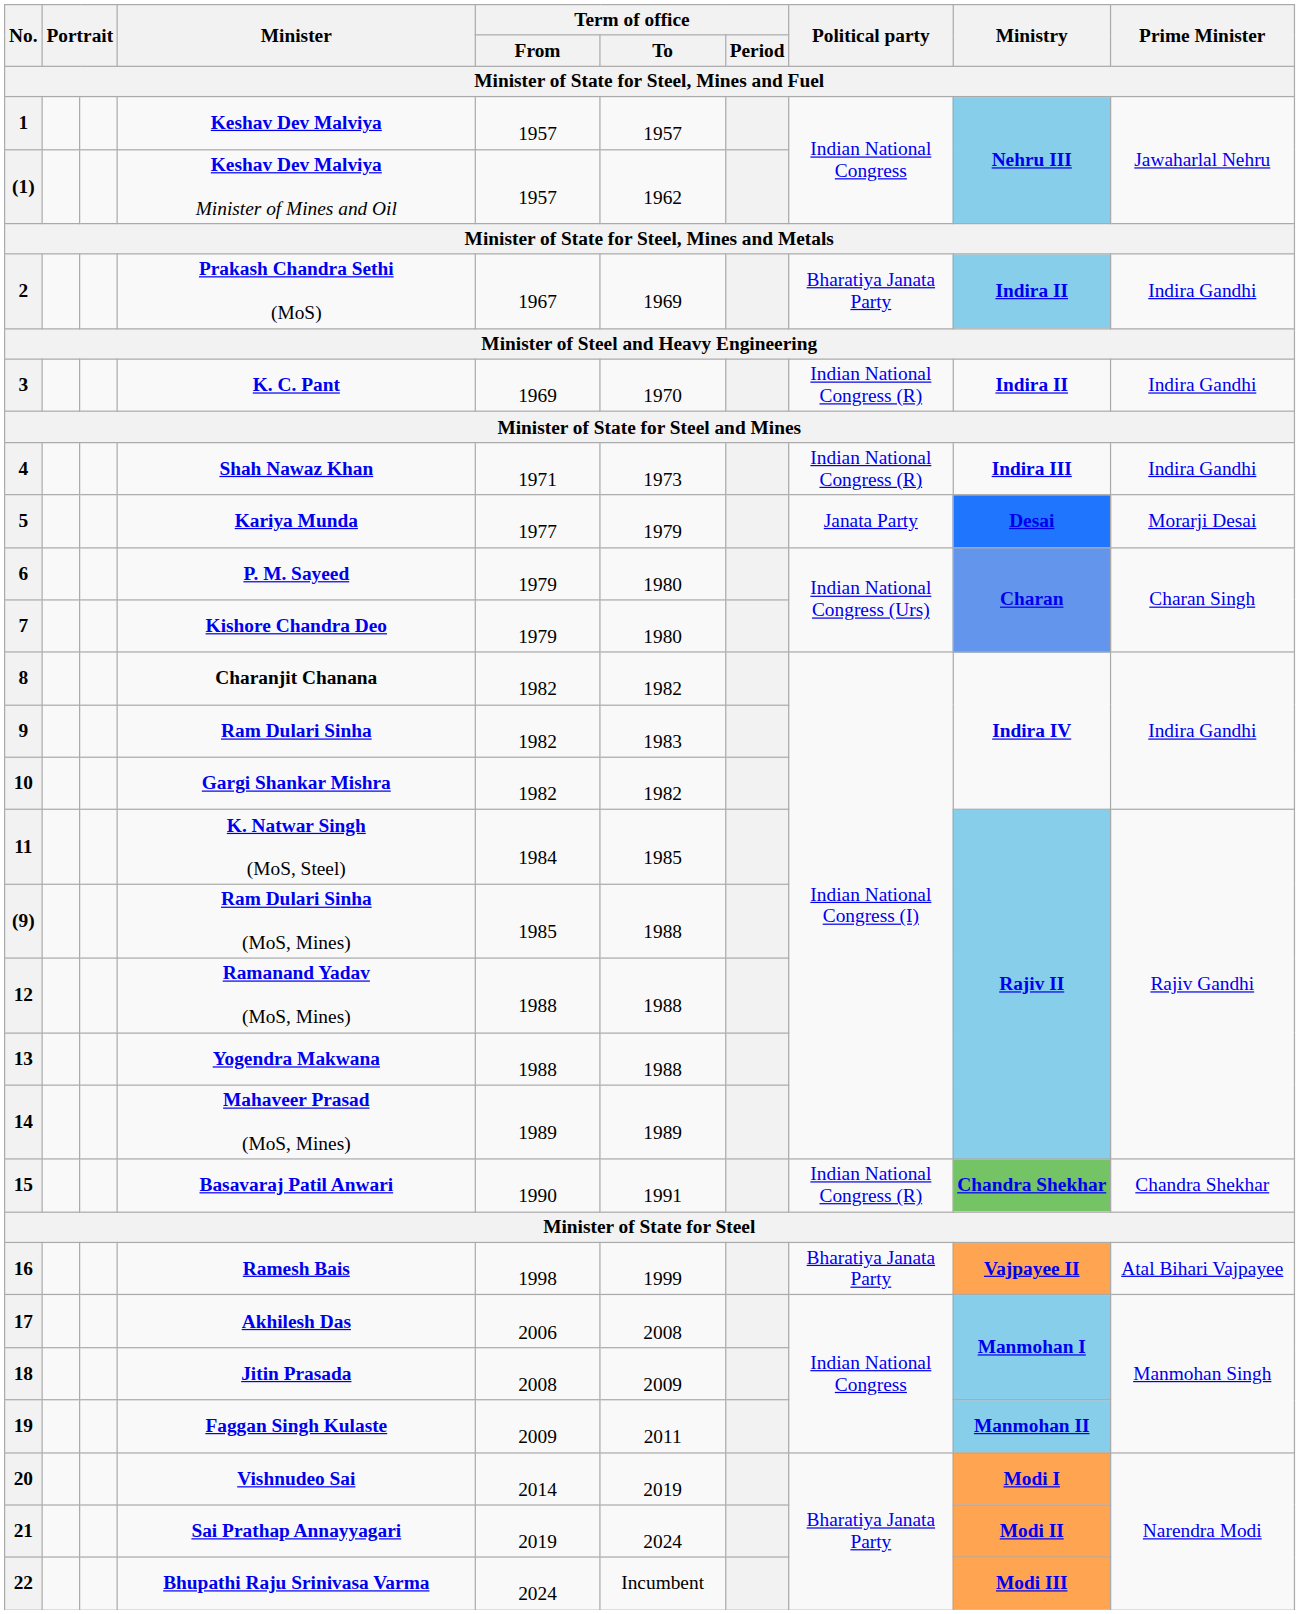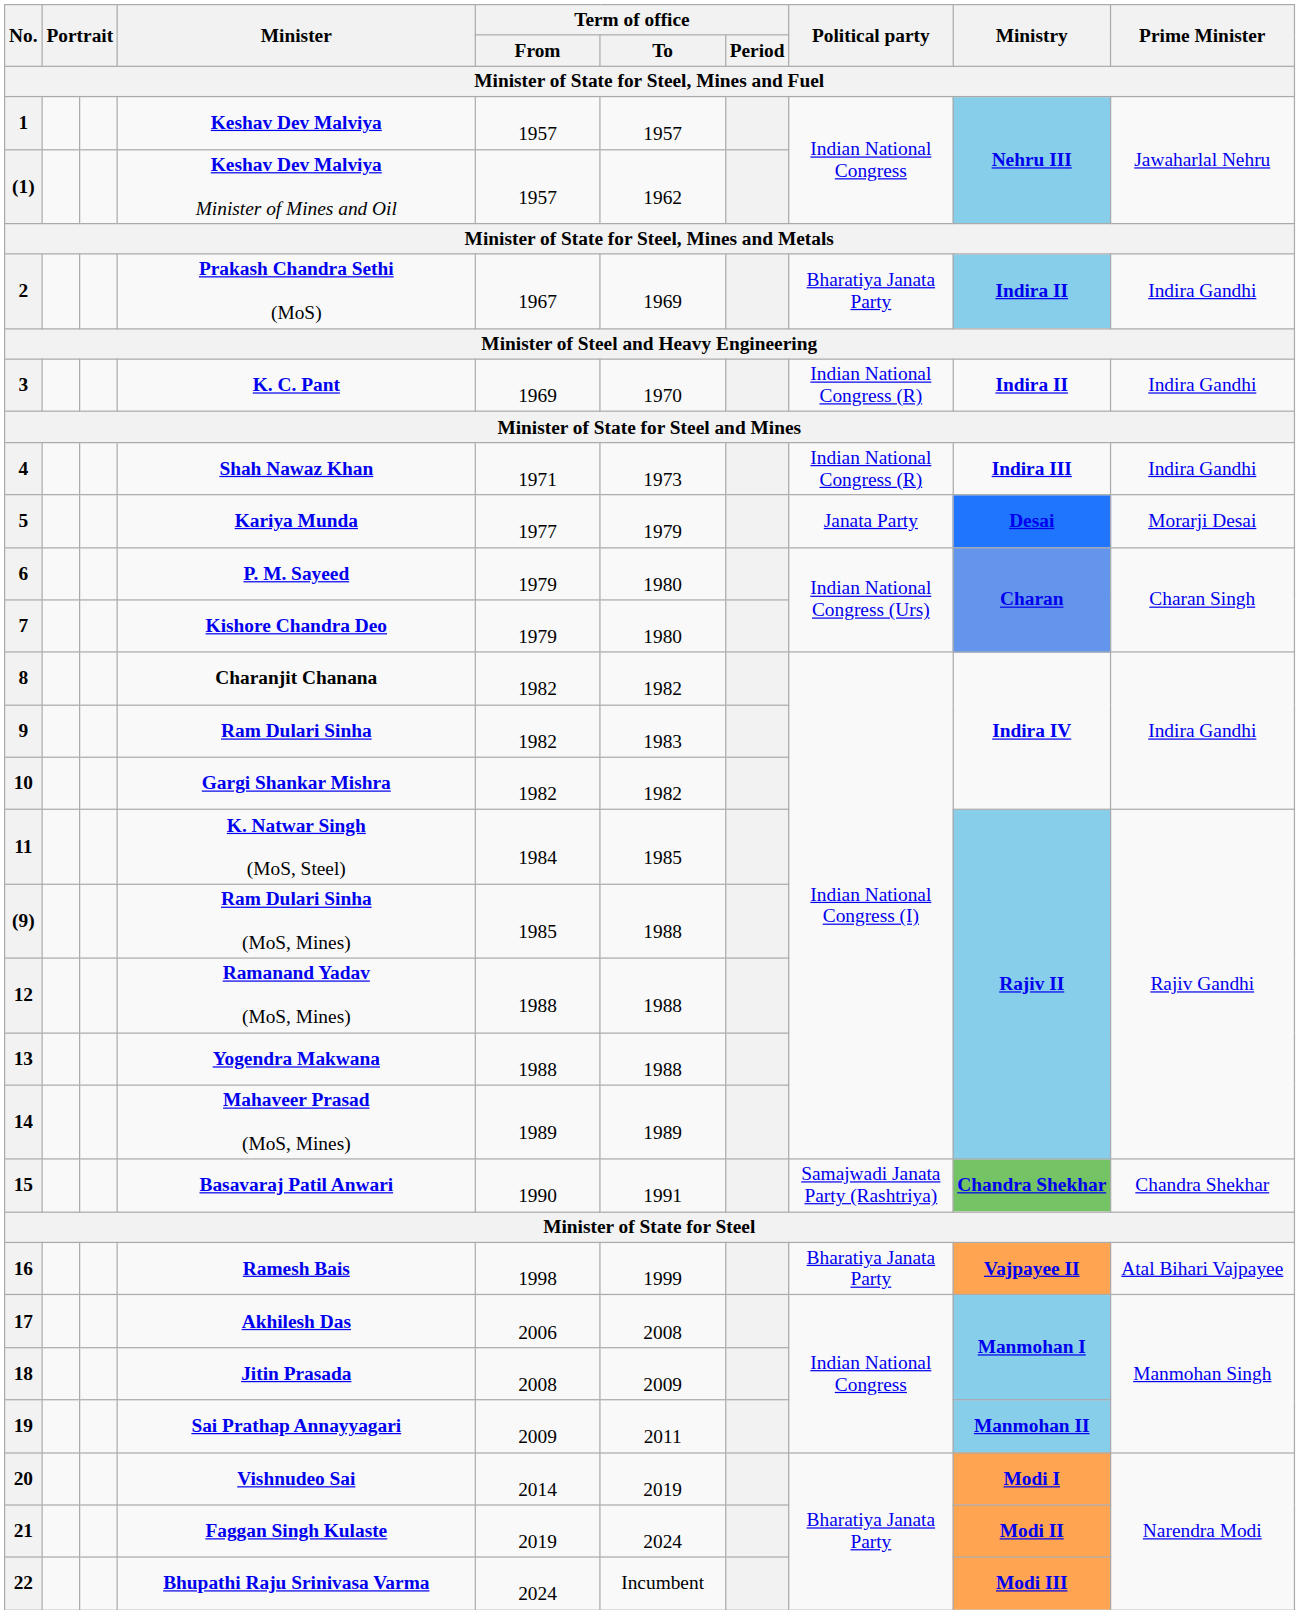(871, 1185) Indian National Congress (R) -> (871, 1185) Samajwadi Janata Party (Rashtriya)
(296, 1426) Faggan Singh Kulaste -> (296, 1426) Sai Prathap Annayyagari
(296, 1530) Sai Prathap Annayyagari -> (296, 1530) Faggan Singh Kulaste
